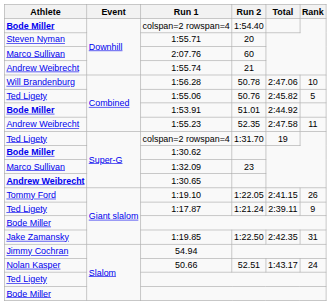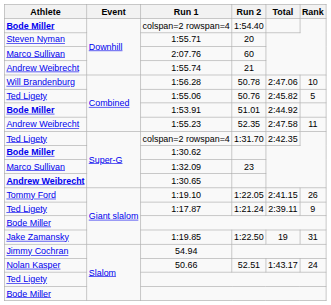(283, 139) 19 -> (283, 139) 2:42.35
(283, 237) 2:42.35 -> (283, 237) 19
